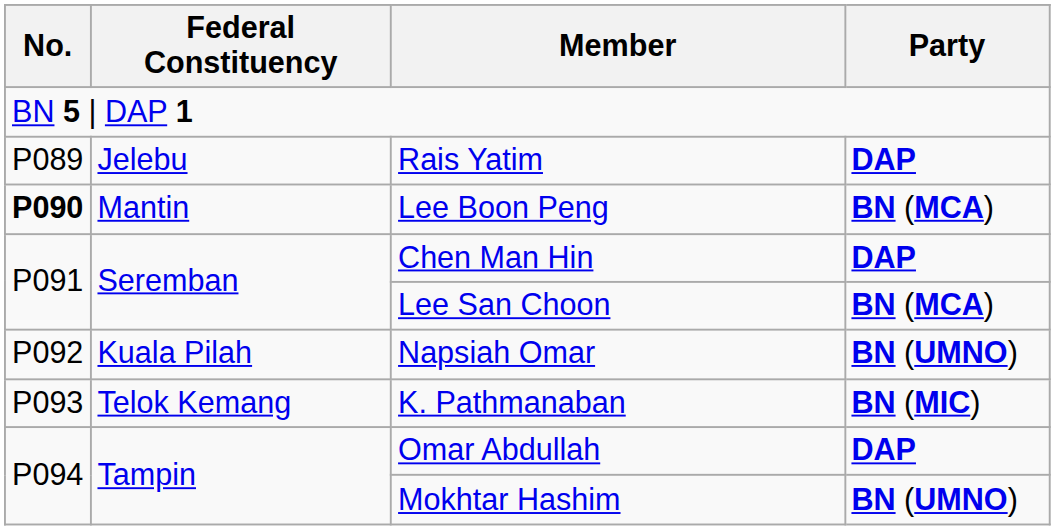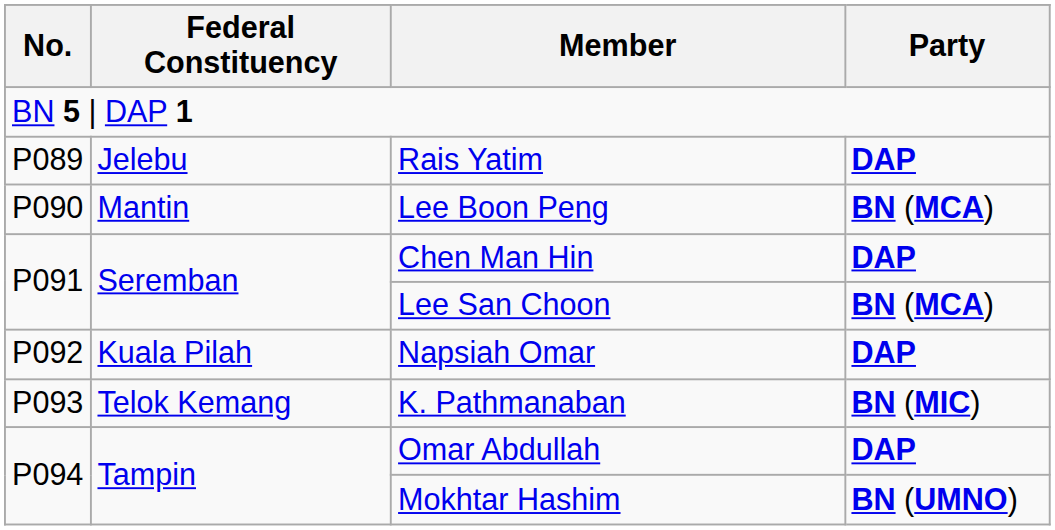(48, 208) bold -> (48, 208) normal
(935, 353) BN (UMNO) -> (884, 353) DAP
